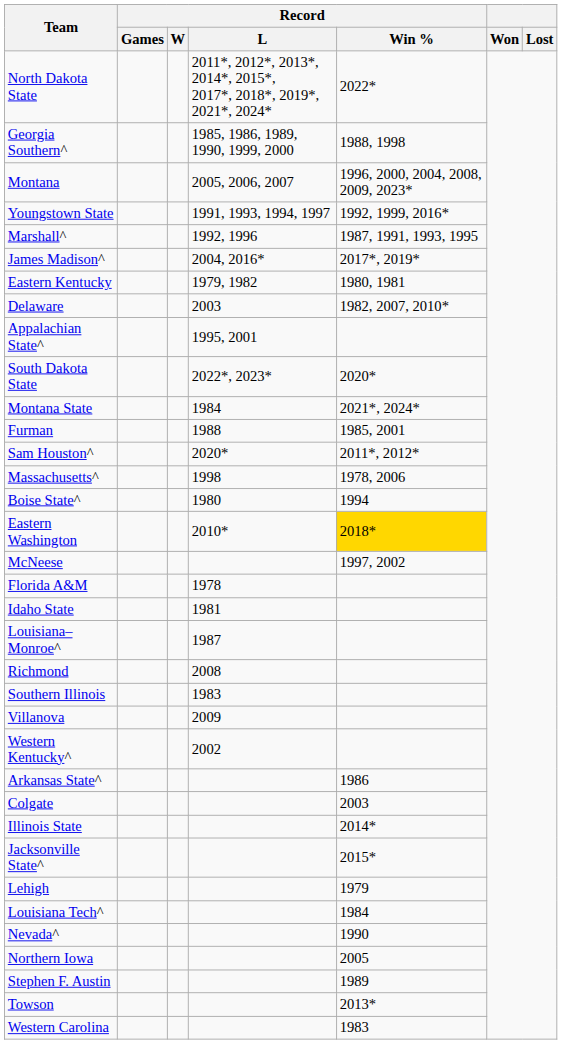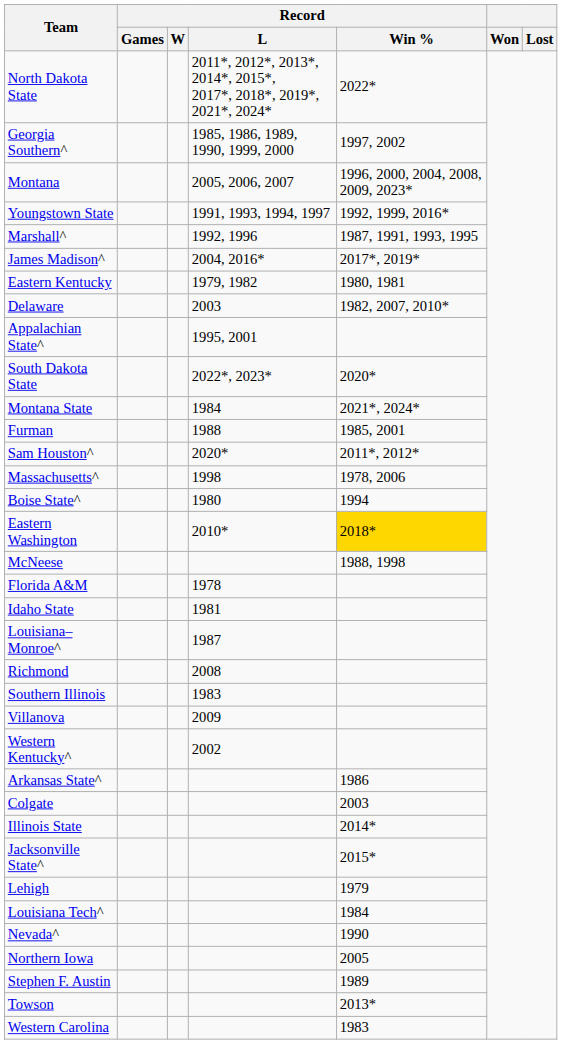(372, 142) 1988, 1998 -> (372, 142) 1997, 2002
(372, 562) 1997, 2002 -> (372, 562) 1988, 1998
